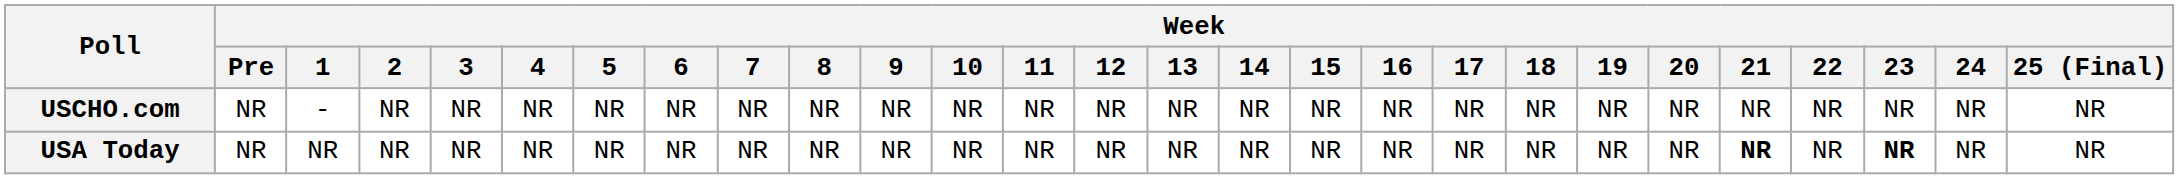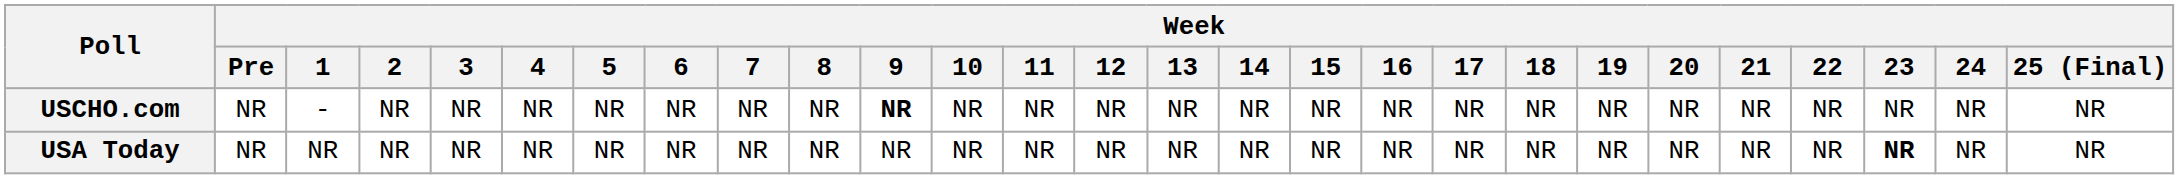(896, 110) normal -> (896, 110) bold
(1756, 152) bold -> (1756, 152) normal
